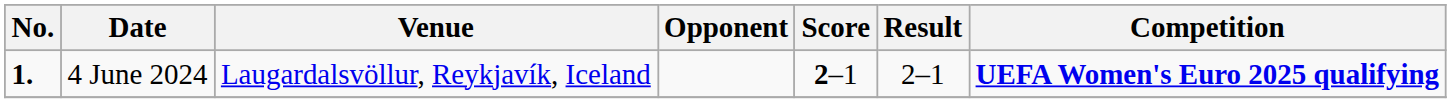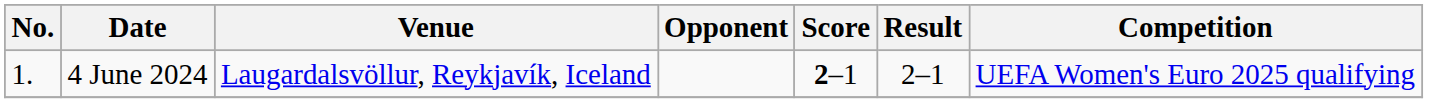(22, 73) bold -> (22, 73) normal
(1207, 73) bold -> (1195, 73) normal
